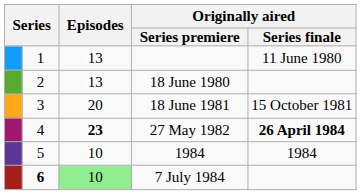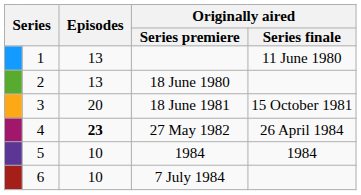(302, 129) bold -> (302, 129) normal
(40, 177) bold -> (40, 177) normal
(95, 177) lightgreen background -> (95, 177) no background
